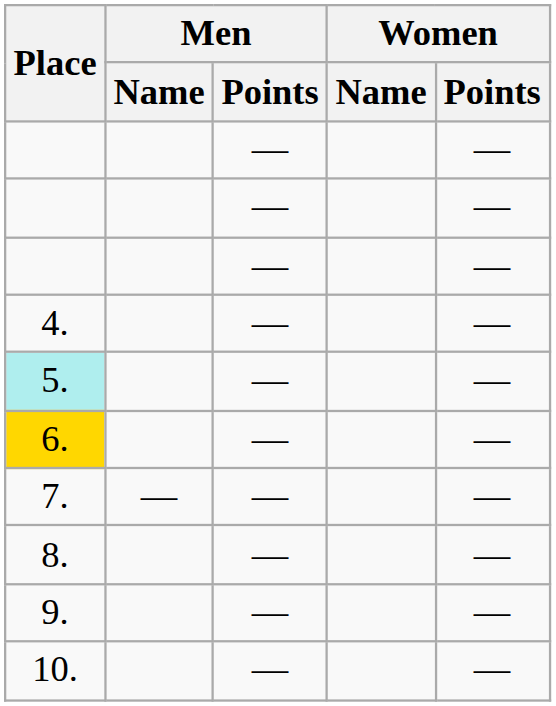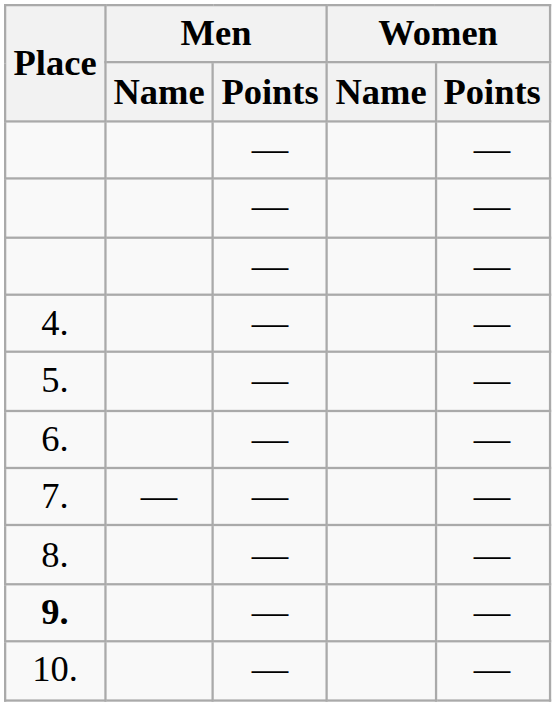(55, 380) paleturquoise background -> (55, 380) no background
(55, 438) gold background -> (55, 438) no background
(55, 611) normal -> (55, 611) bold
